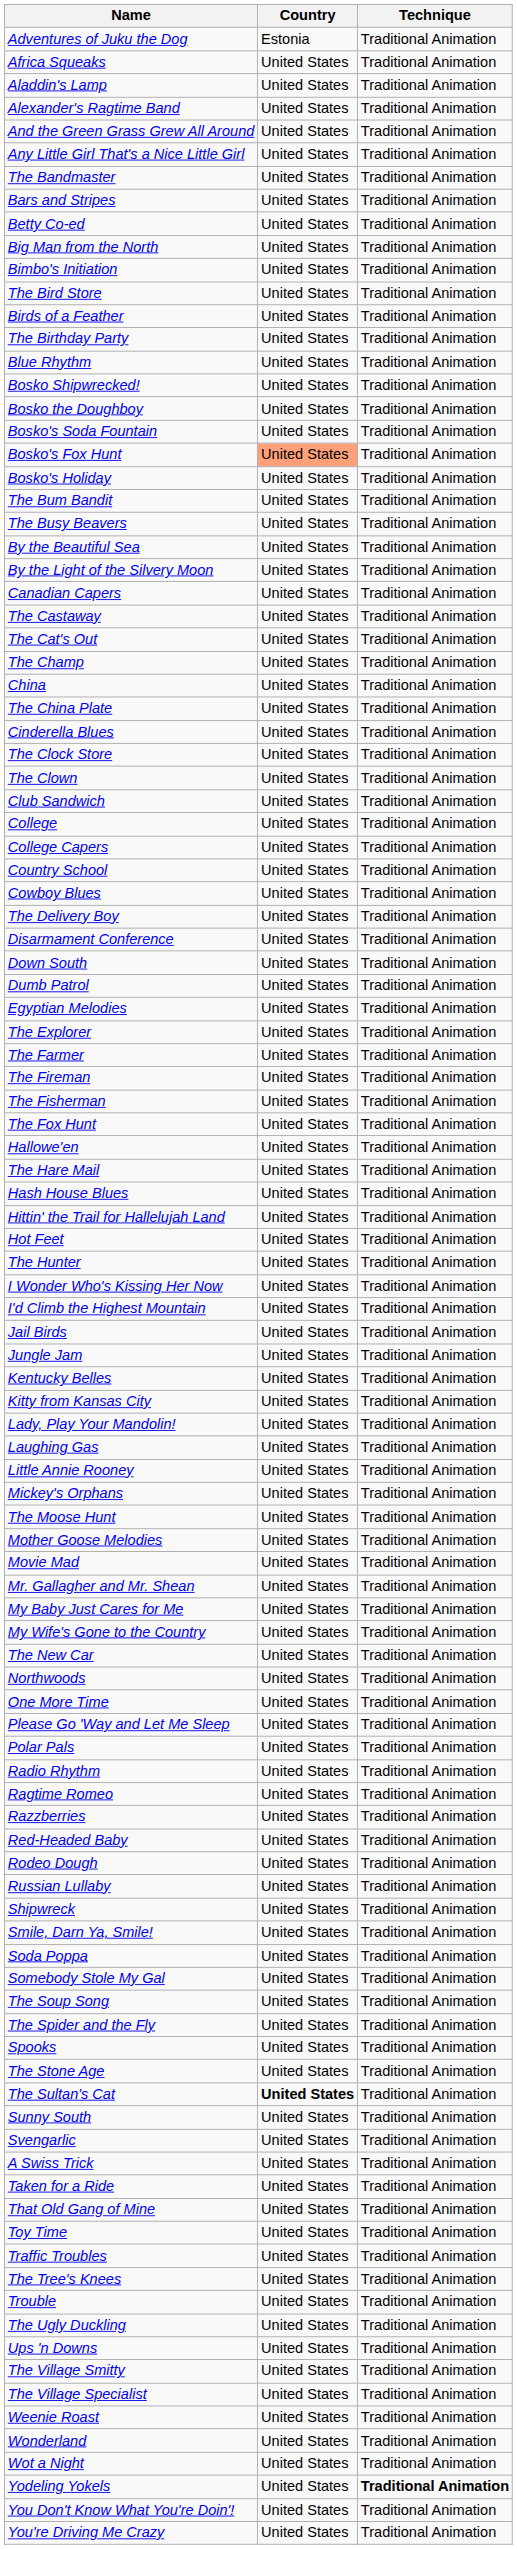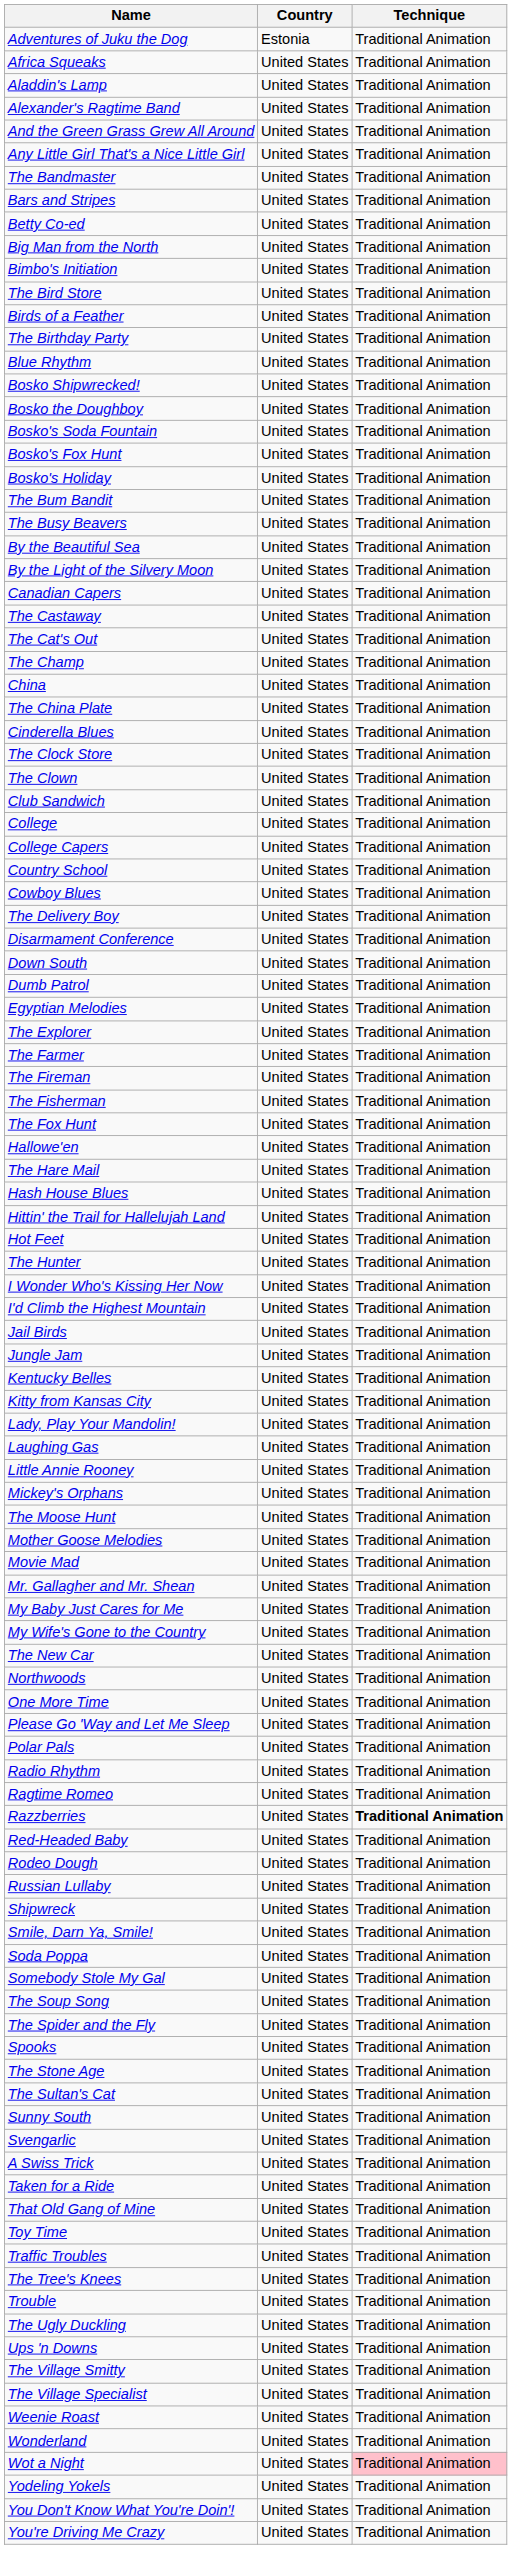(305, 454) lightsalmon background -> (305, 454) no background
(429, 1817) normal -> (429, 1817) bold
(308, 2094) bold -> (305, 2094) normal
(429, 2463) no background -> (423, 2463) pink background
(435, 2486) bold -> (423, 2486) normal
